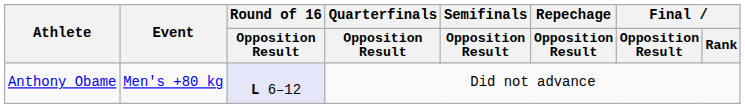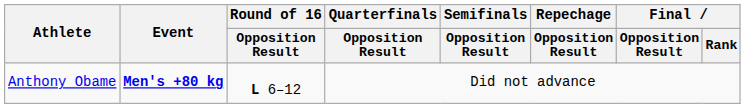(173, 83) normal -> (173, 83) bold
(276, 91) lavender background -> (276, 91) no background
